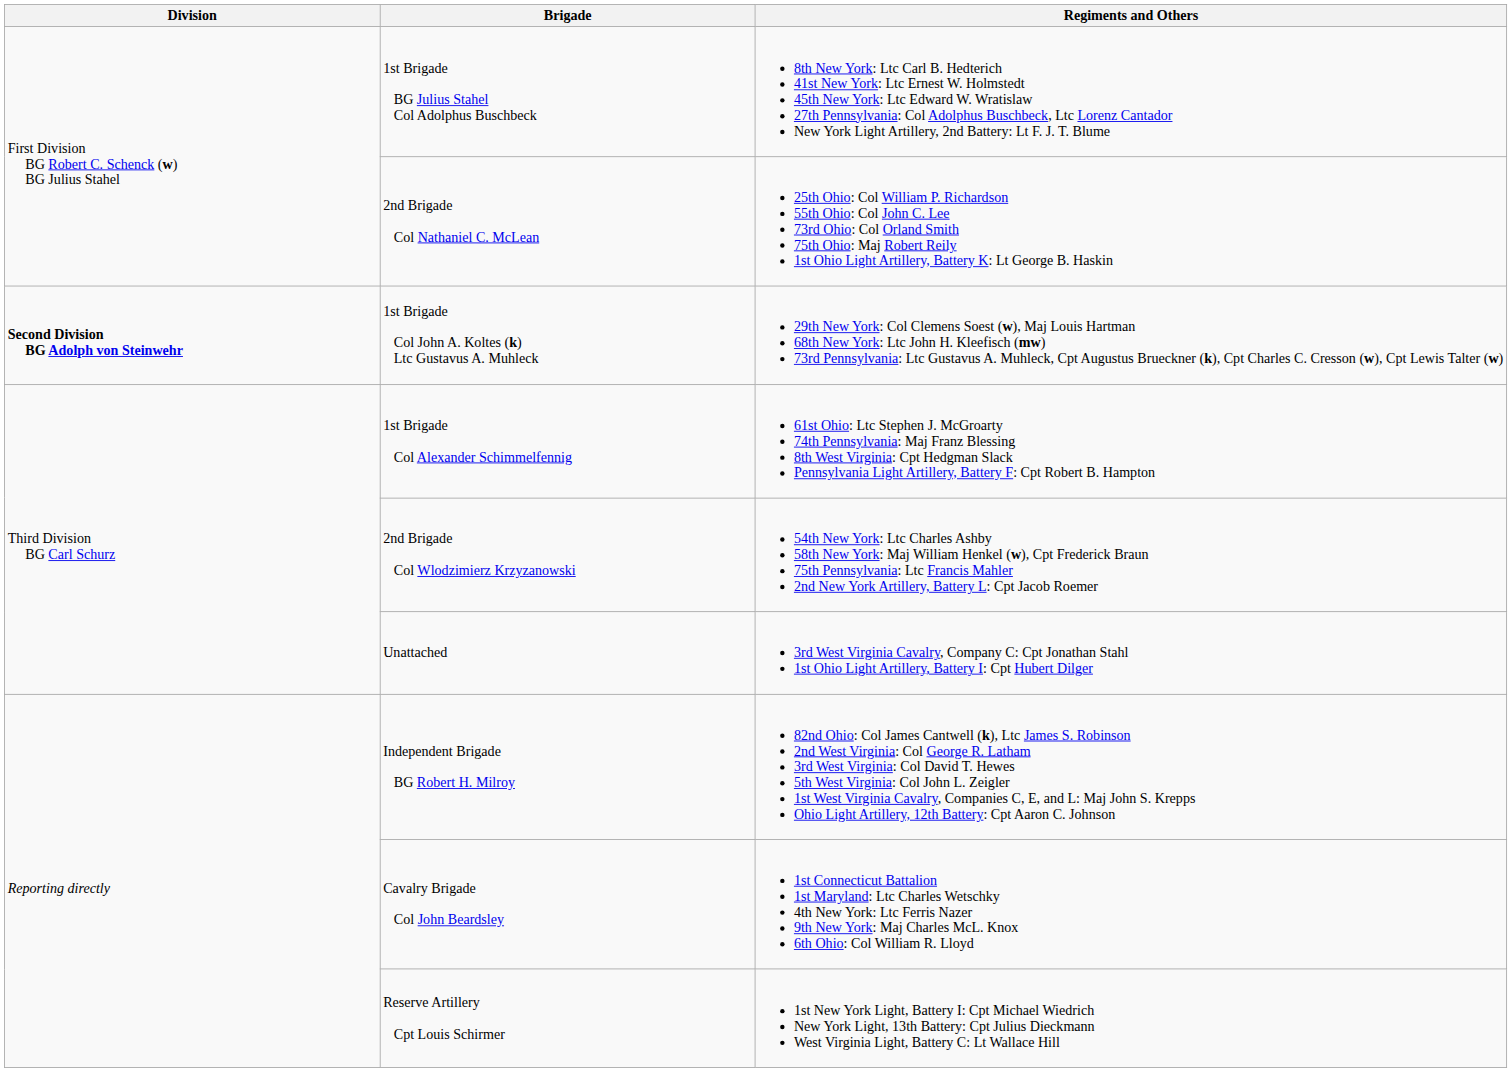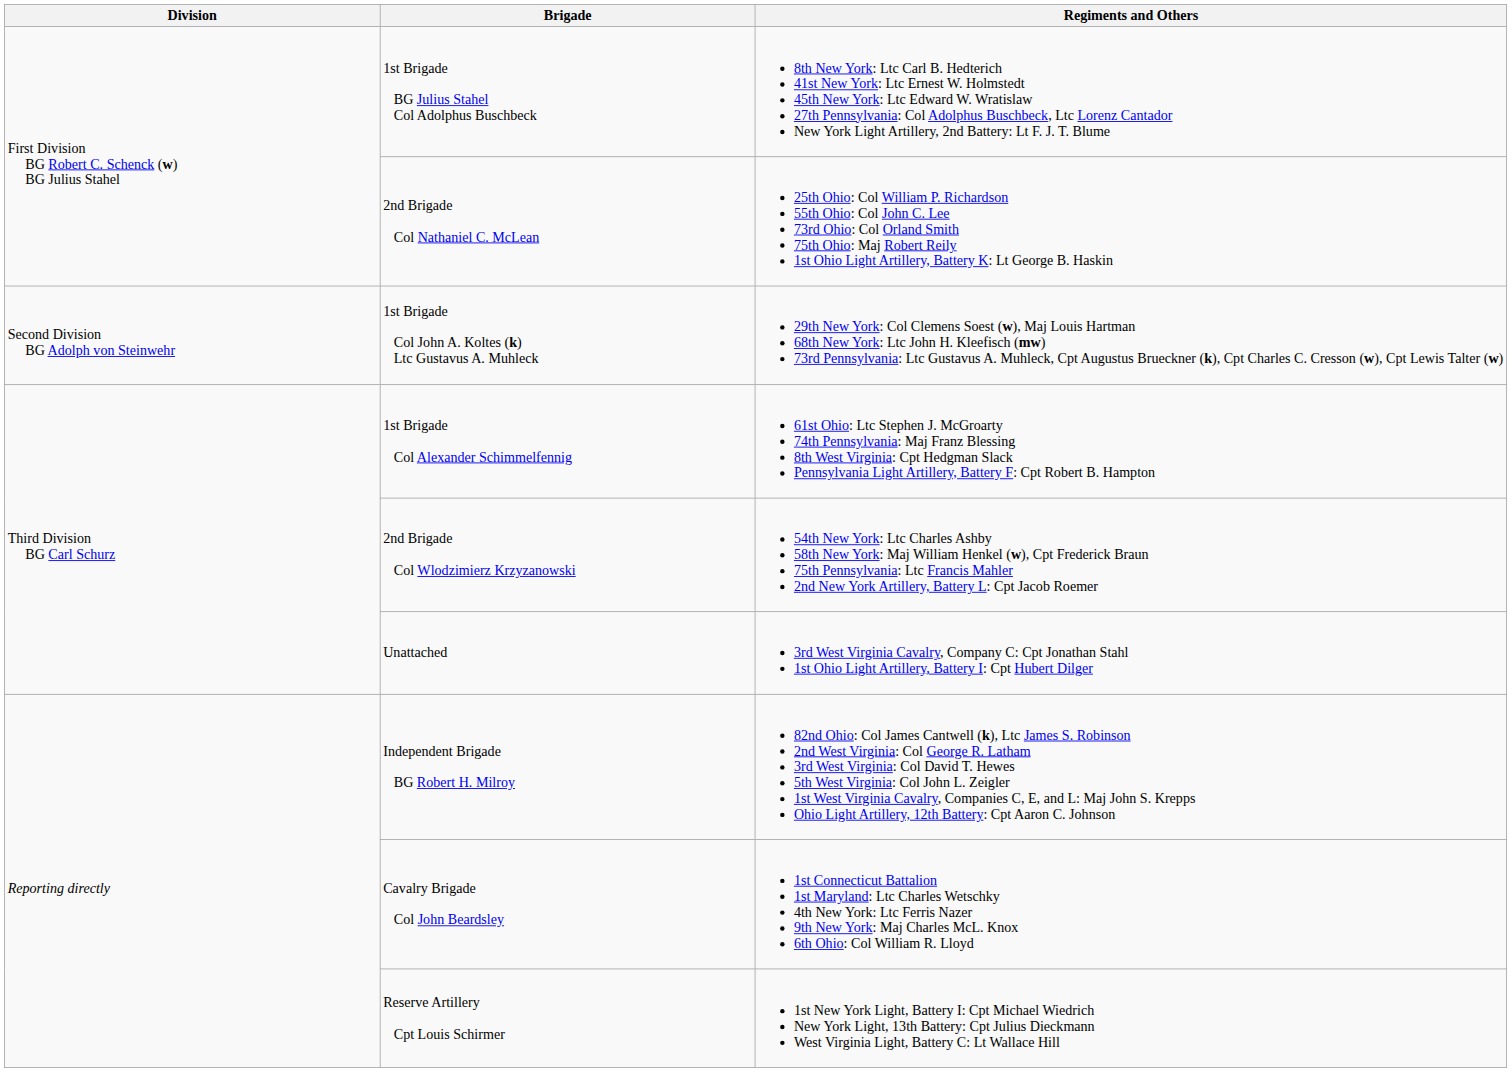(95, 343) bold -> (91, 343) normal
